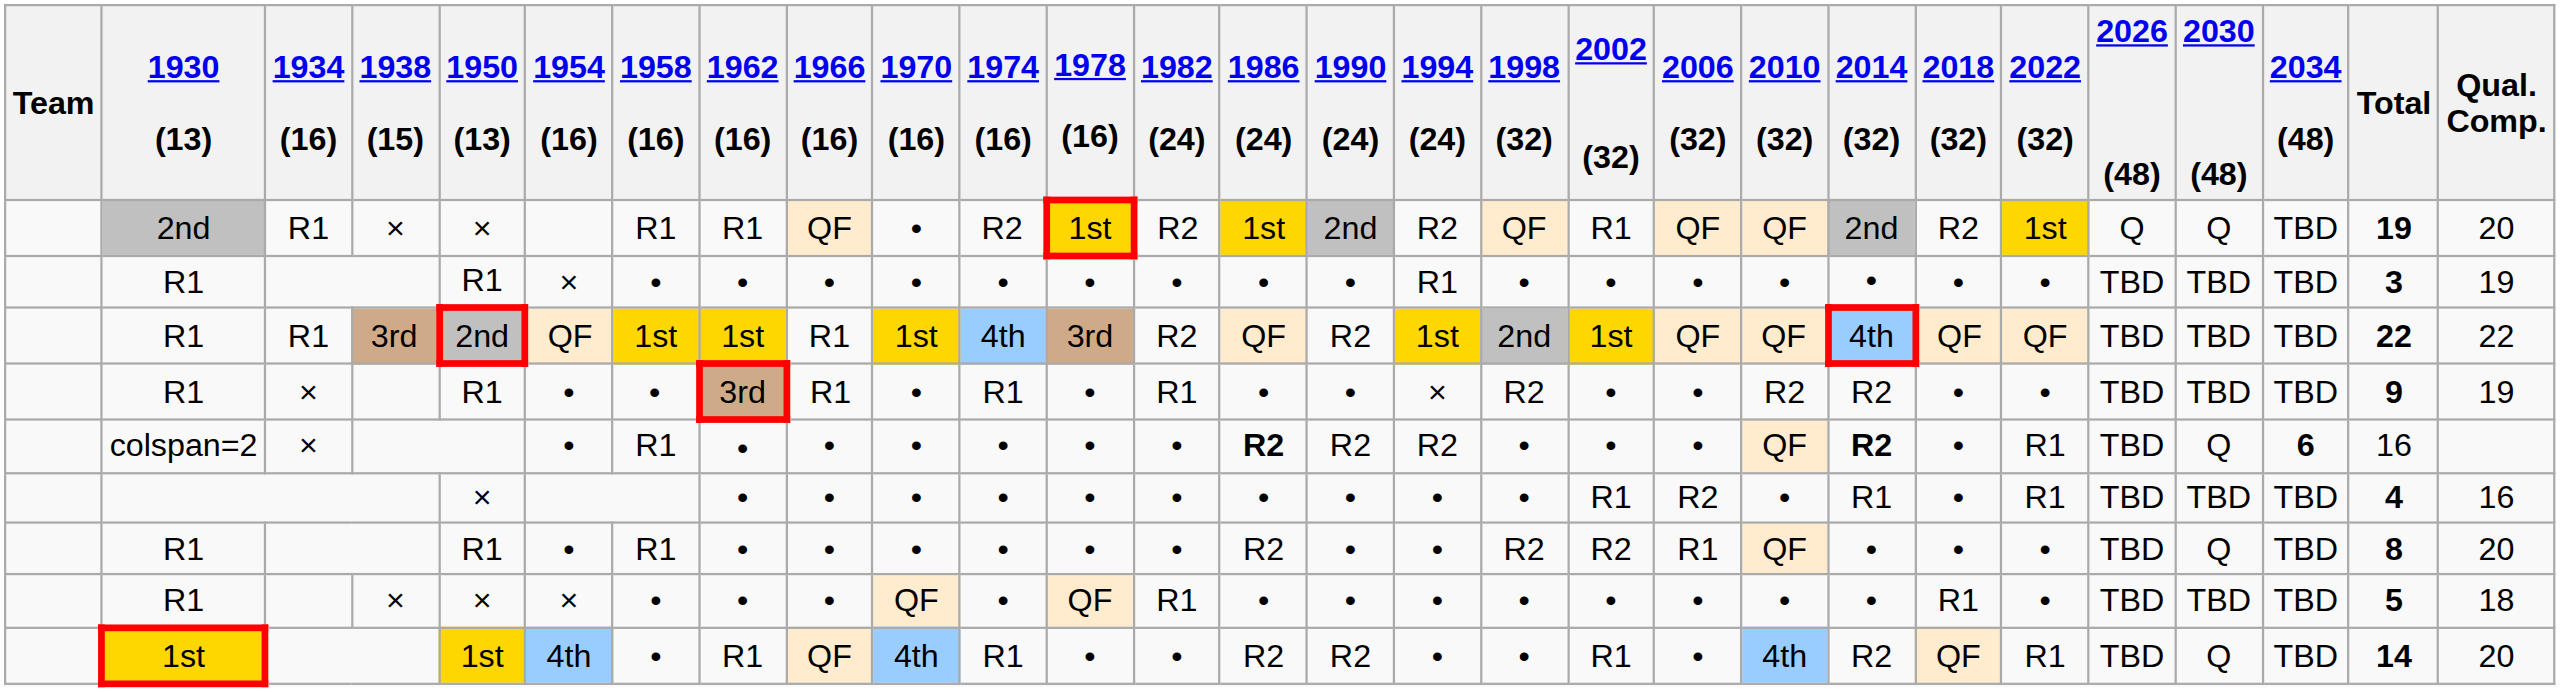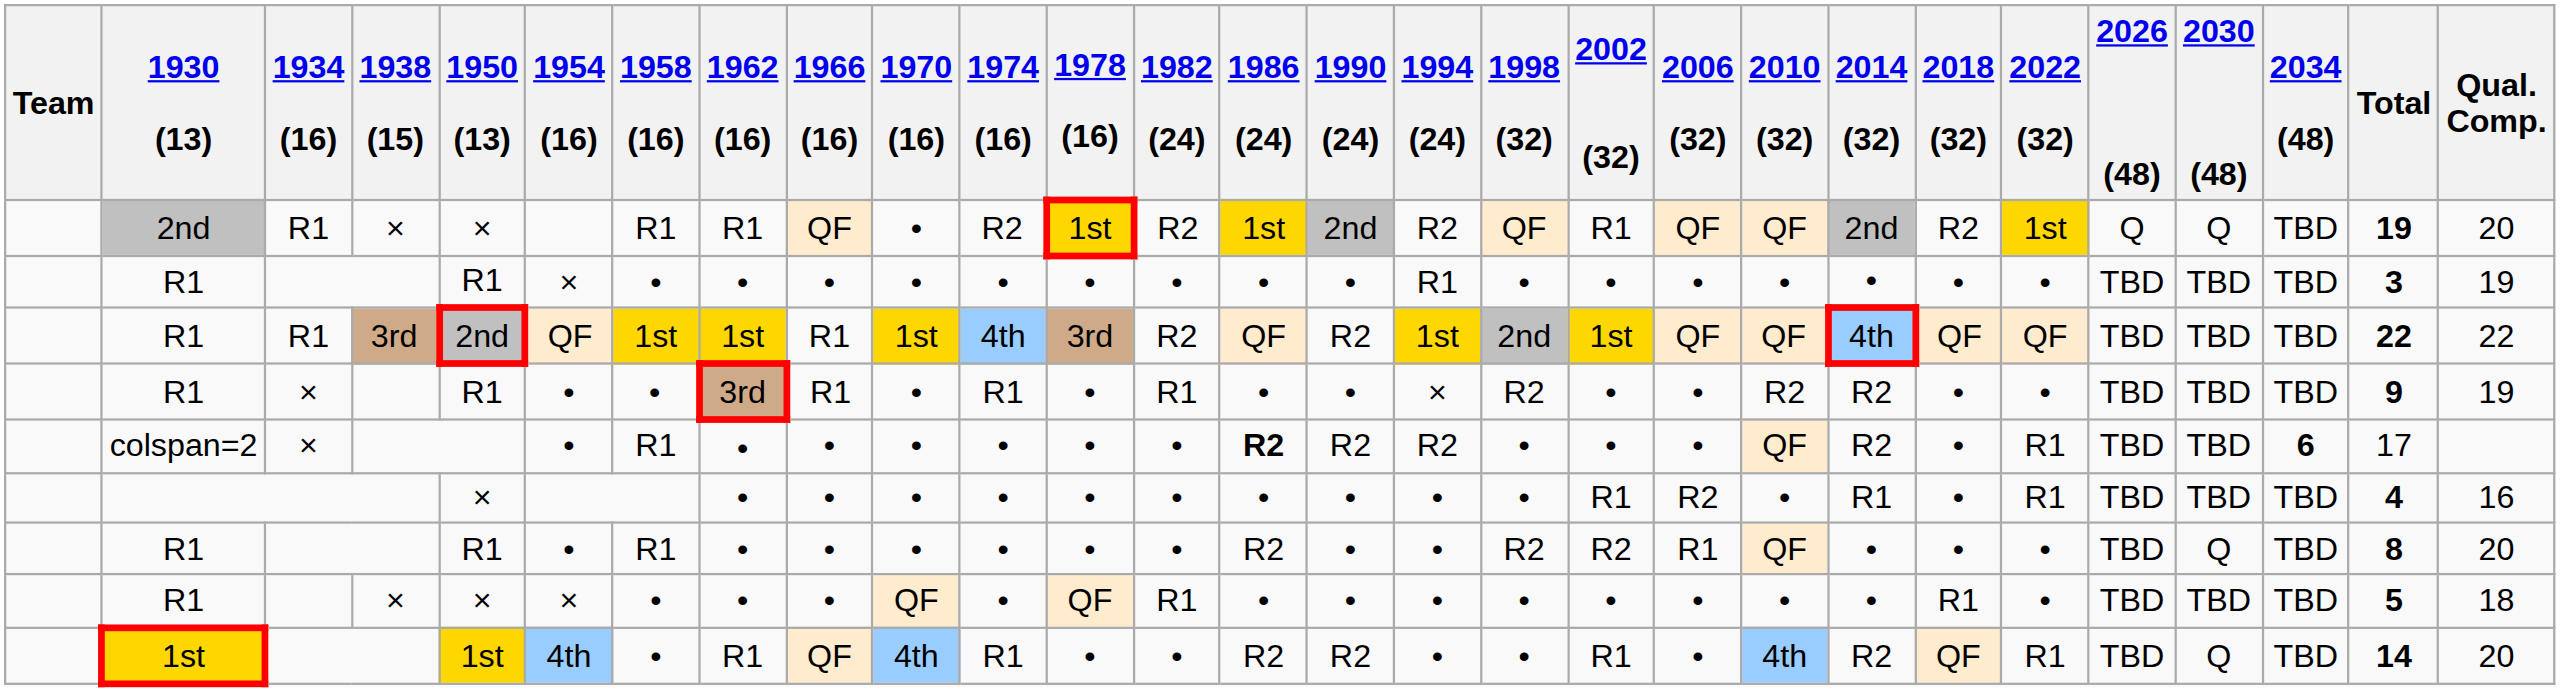(1871, 446) bold -> (1871, 446) normal
(2219, 446) Q -> (2219, 446) TBD
(2394, 446) 16 -> (2394, 446) 17
